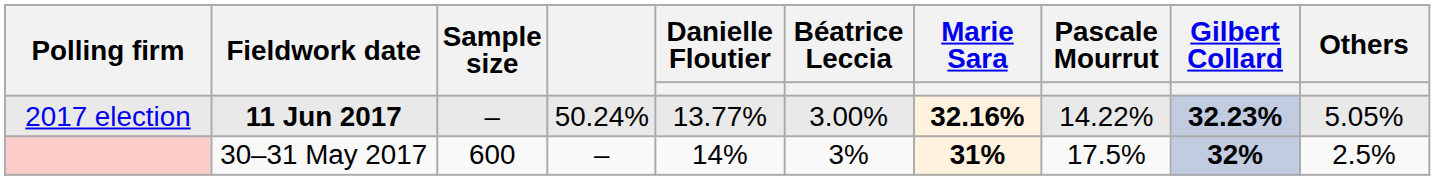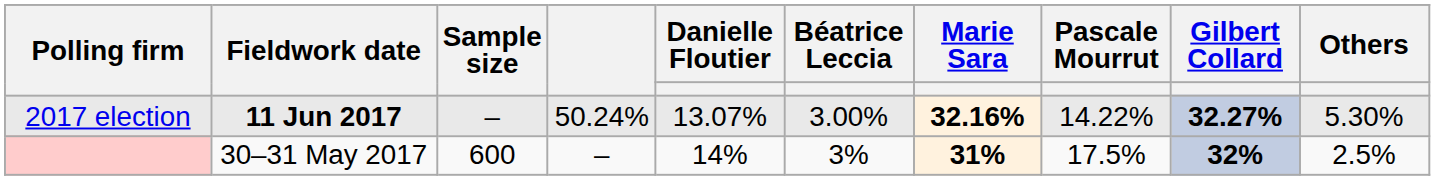(720, 116) 13.77% -> (720, 116) 13.07%
(1235, 116) 32.23% -> (1235, 116) 32.27%
(1364, 116) 5.05% -> (1364, 116) 5.30%
